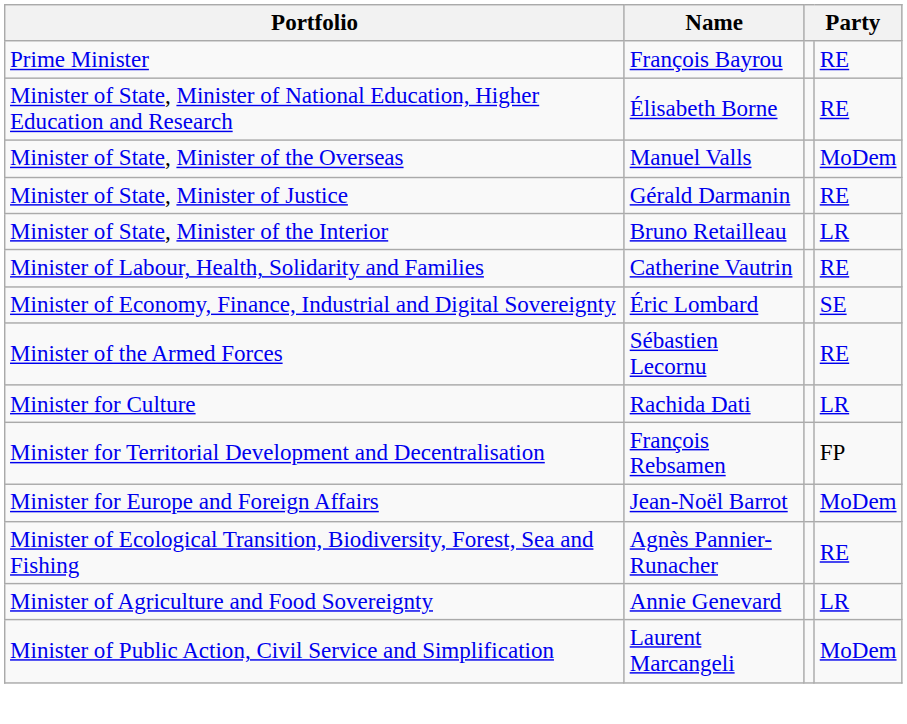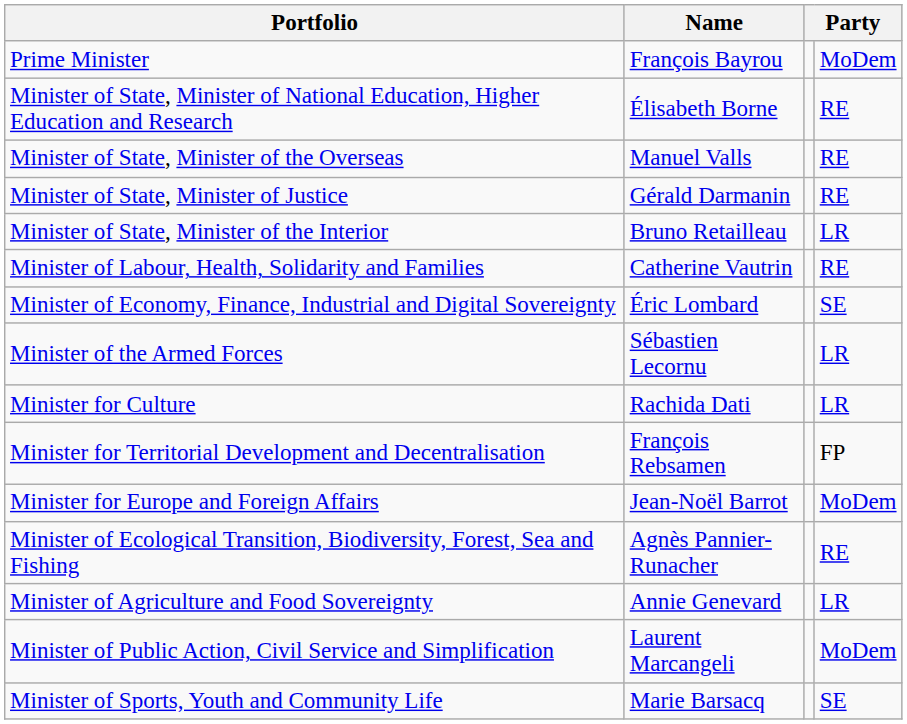(834, 59) RE -> (858, 59) MoDem
(858, 158) MoDem -> (834, 158) RE
(834, 353) RE -> (834, 353) LR
+ row: (226, 700)
